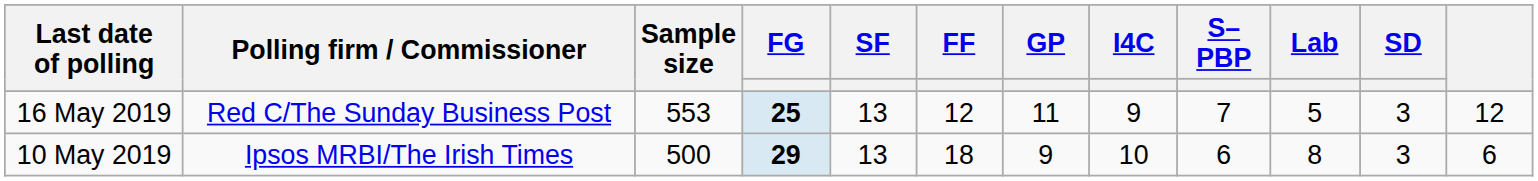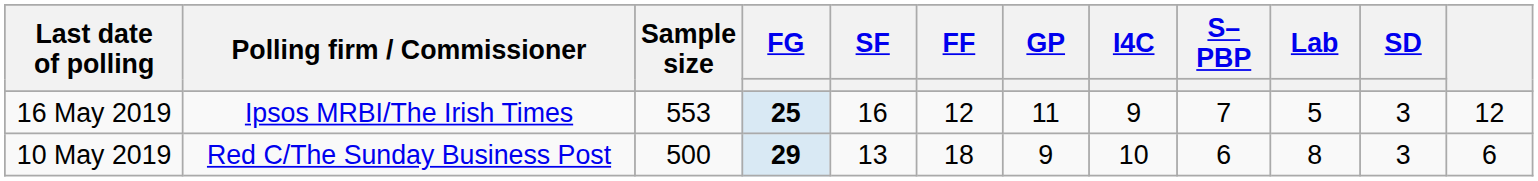(409, 113) Red C/The Sunday Business Post -> (409, 113) Ipsos MRBI/The Irish Times
(873, 113) 13 -> (873, 113) 16
(409, 155) Ipsos MRBI/The Irish Times -> (409, 155) Red C/The Sunday Business Post
